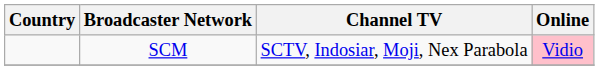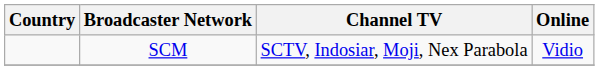(563, 50) pink background -> (563, 50) no background
